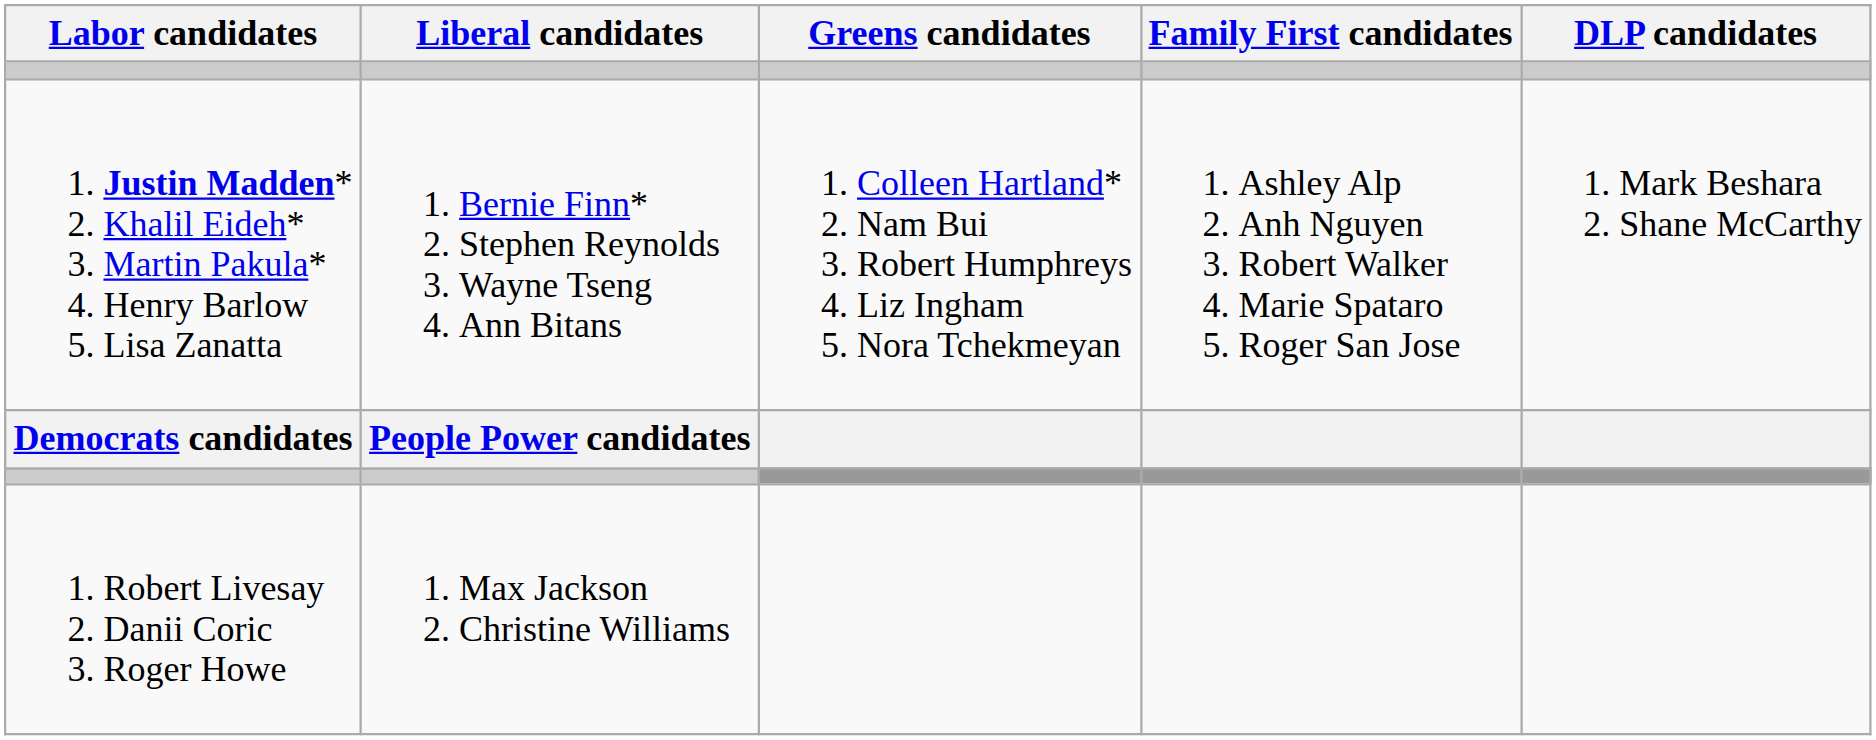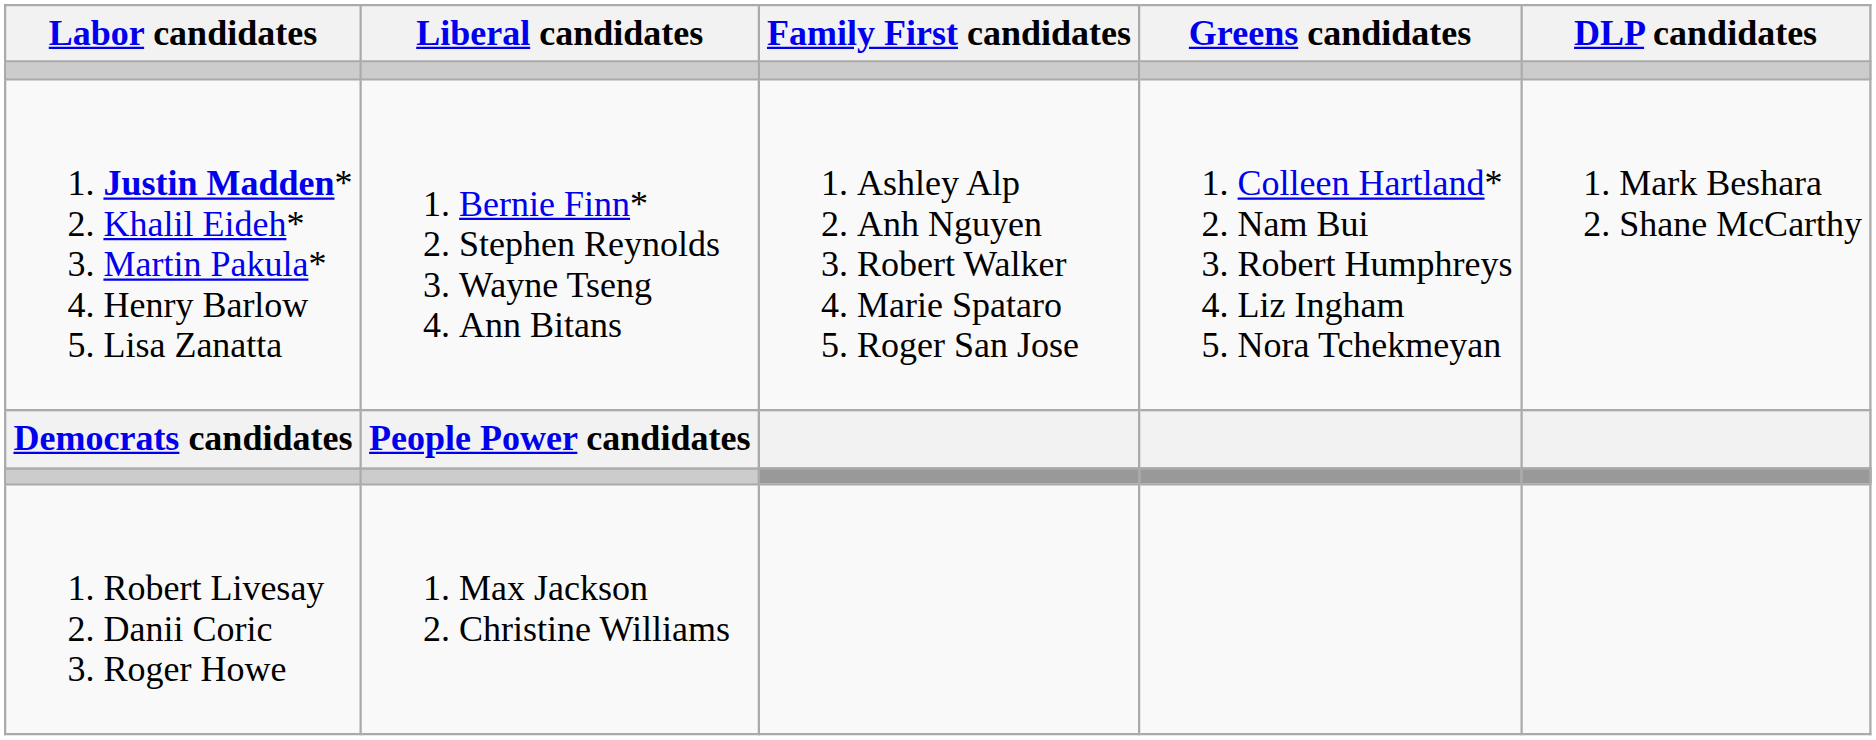columns swapped: (949, 33) <-> (1331, 33)
